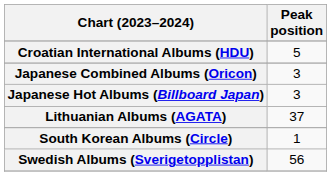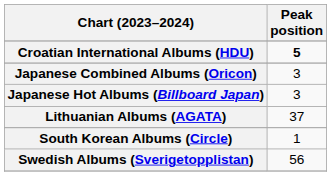(297, 52) normal -> (297, 52) bold
